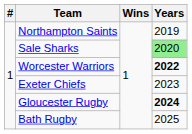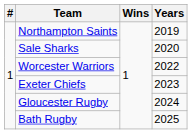(167, 48) lightgreen background -> (167, 48) no background
(167, 66) bold -> (167, 66) normal
(167, 102) bold -> (167, 102) normal
